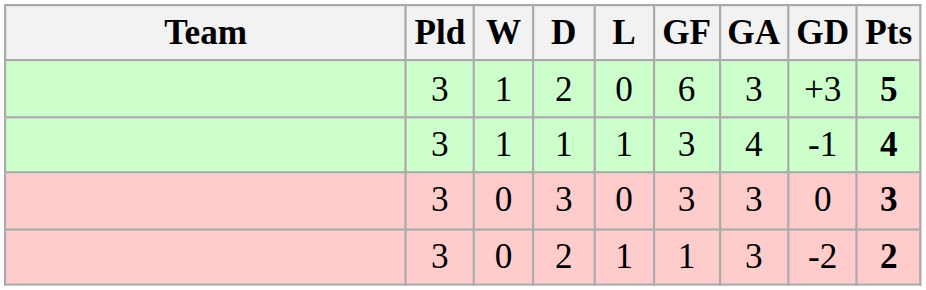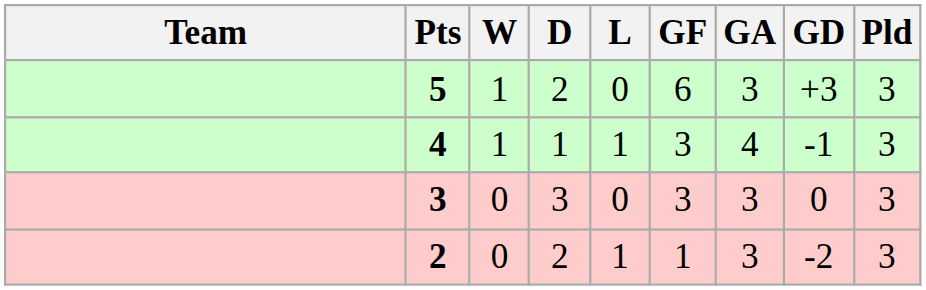columns swapped: (440, 32) <-> (889, 32)
